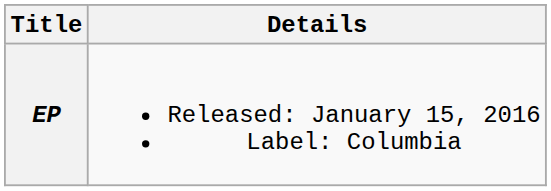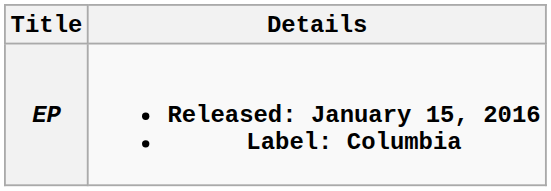(317, 129) normal -> (317, 129) bold
